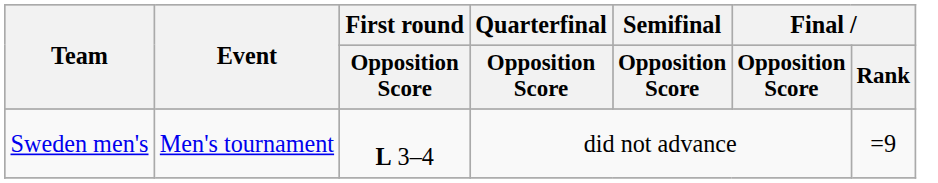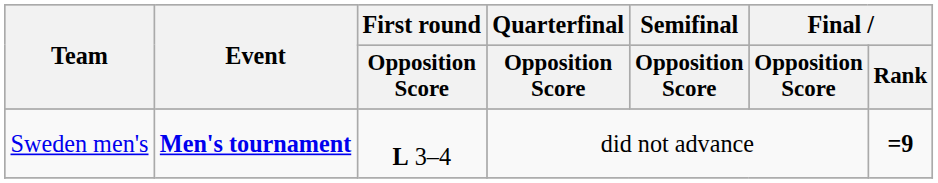(247, 143) normal -> (256, 143) bold
(883, 143) normal -> (900, 143) bold
